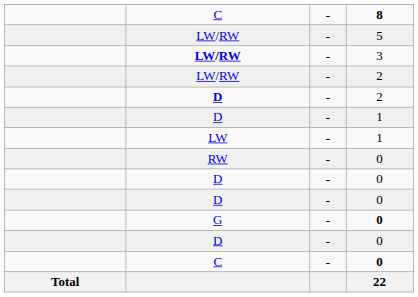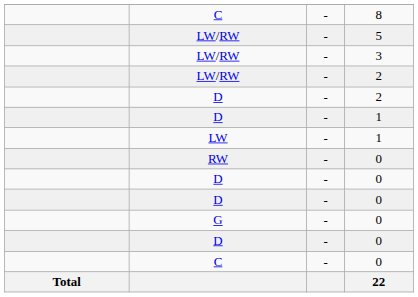(380, 14) bold -> (379, 14) normal
(218, 55) bold -> (218, 55) normal
(218, 96) bold -> (218, 96) normal
(380, 220) bold -> (379, 220) normal
(380, 261) bold -> (379, 261) normal
